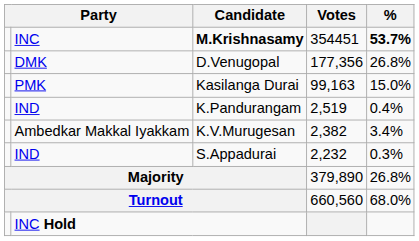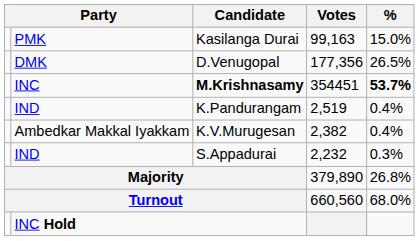rows swapped: (250, 39) <-> (247, 85)
(390, 62) 26.8% -> (390, 62) 26.5%
(386, 131) 3.4% -> (386, 131) 0.4%
